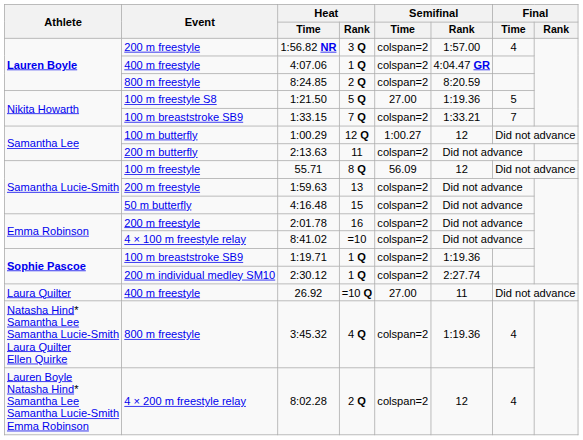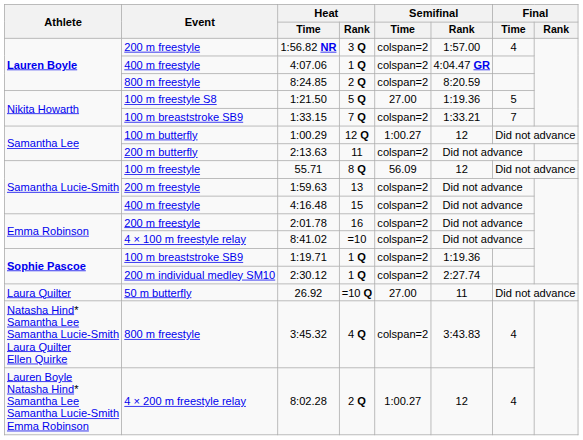(158, 205) 50 m butterfly -> (162, 205) 400 m freestyle
(162, 293) 400 m freestyle -> (158, 293) 50 m butterfly
(462, 335) 1:19.36 -> (462, 335) 3:43.83
(403, 402) colspan=2 -> (403, 402) 1:00.27
